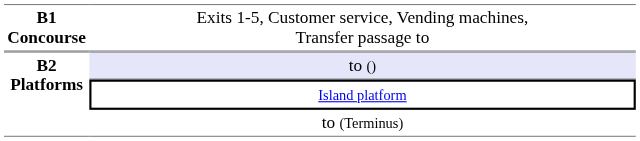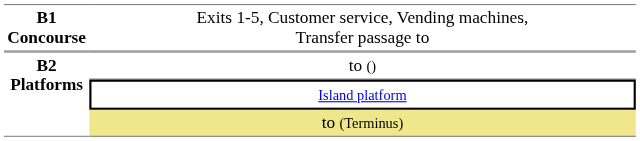(362, 65) lavender background -> (362, 65) no background
(362, 122) no background -> (362, 122) khaki background
